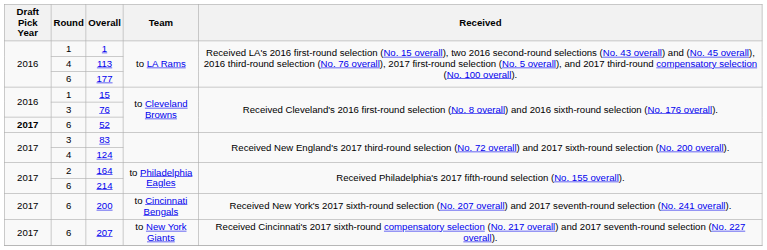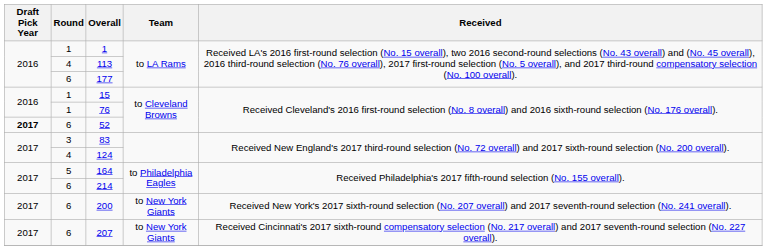(69, 109) 3 -> (69, 109) 1
(69, 170) 2 -> (69, 170) 5
(161, 206) to Cincinnati Bengals -> (161, 206) to New York Giants
